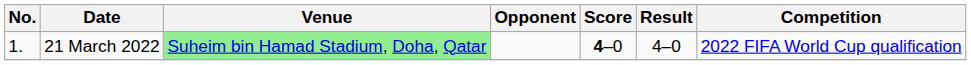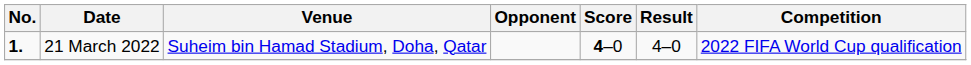(16, 45) normal -> (16, 45) bold
(327, 45) lightgreen background -> (327, 45) no background
